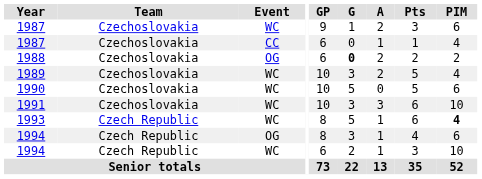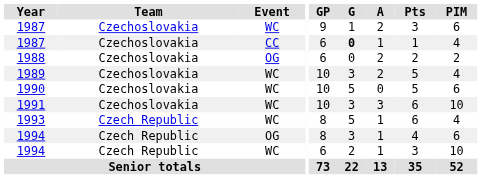(352, 43) normal -> (352, 43) bold
(352, 58) bold -> (352, 58) normal
(457, 120) bold -> (457, 120) normal
